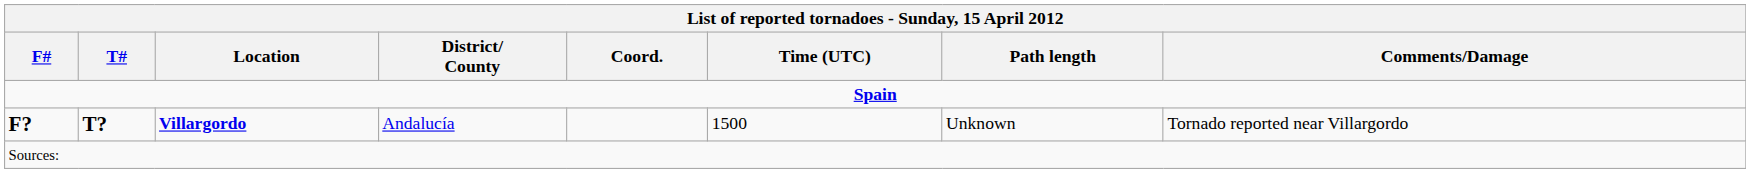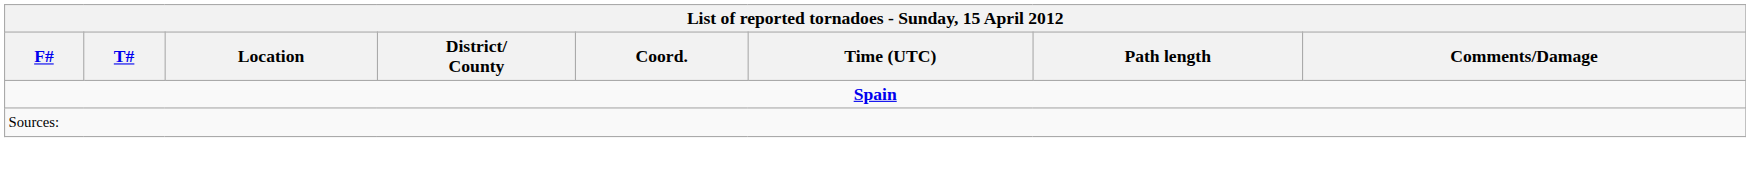- row: (20, 124)
